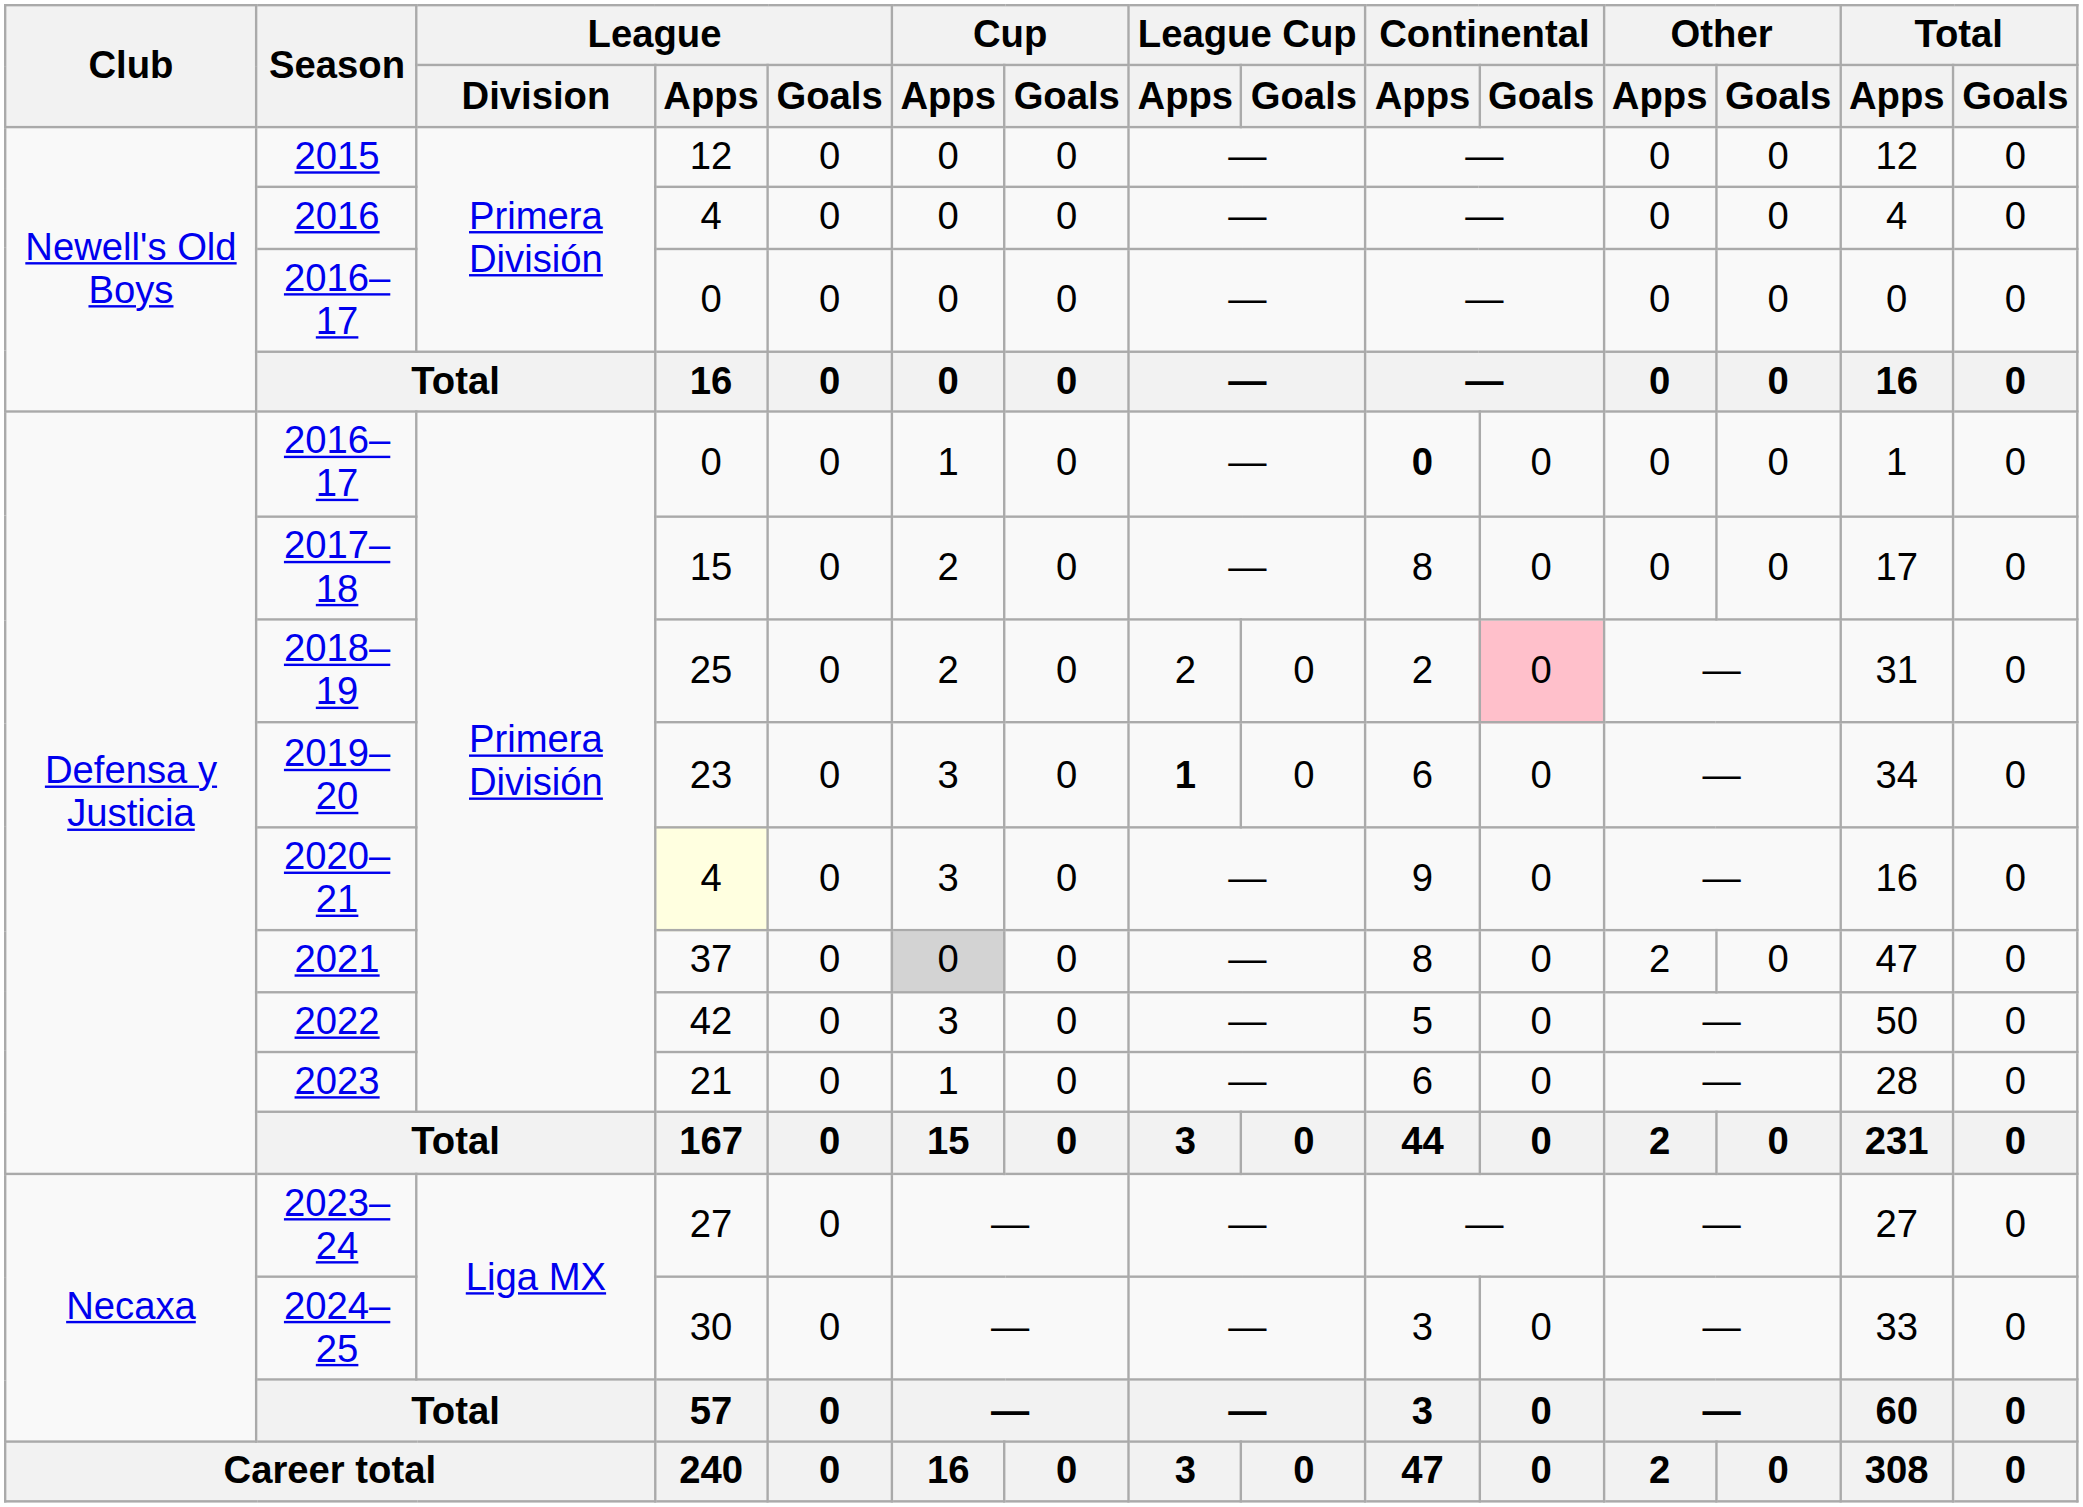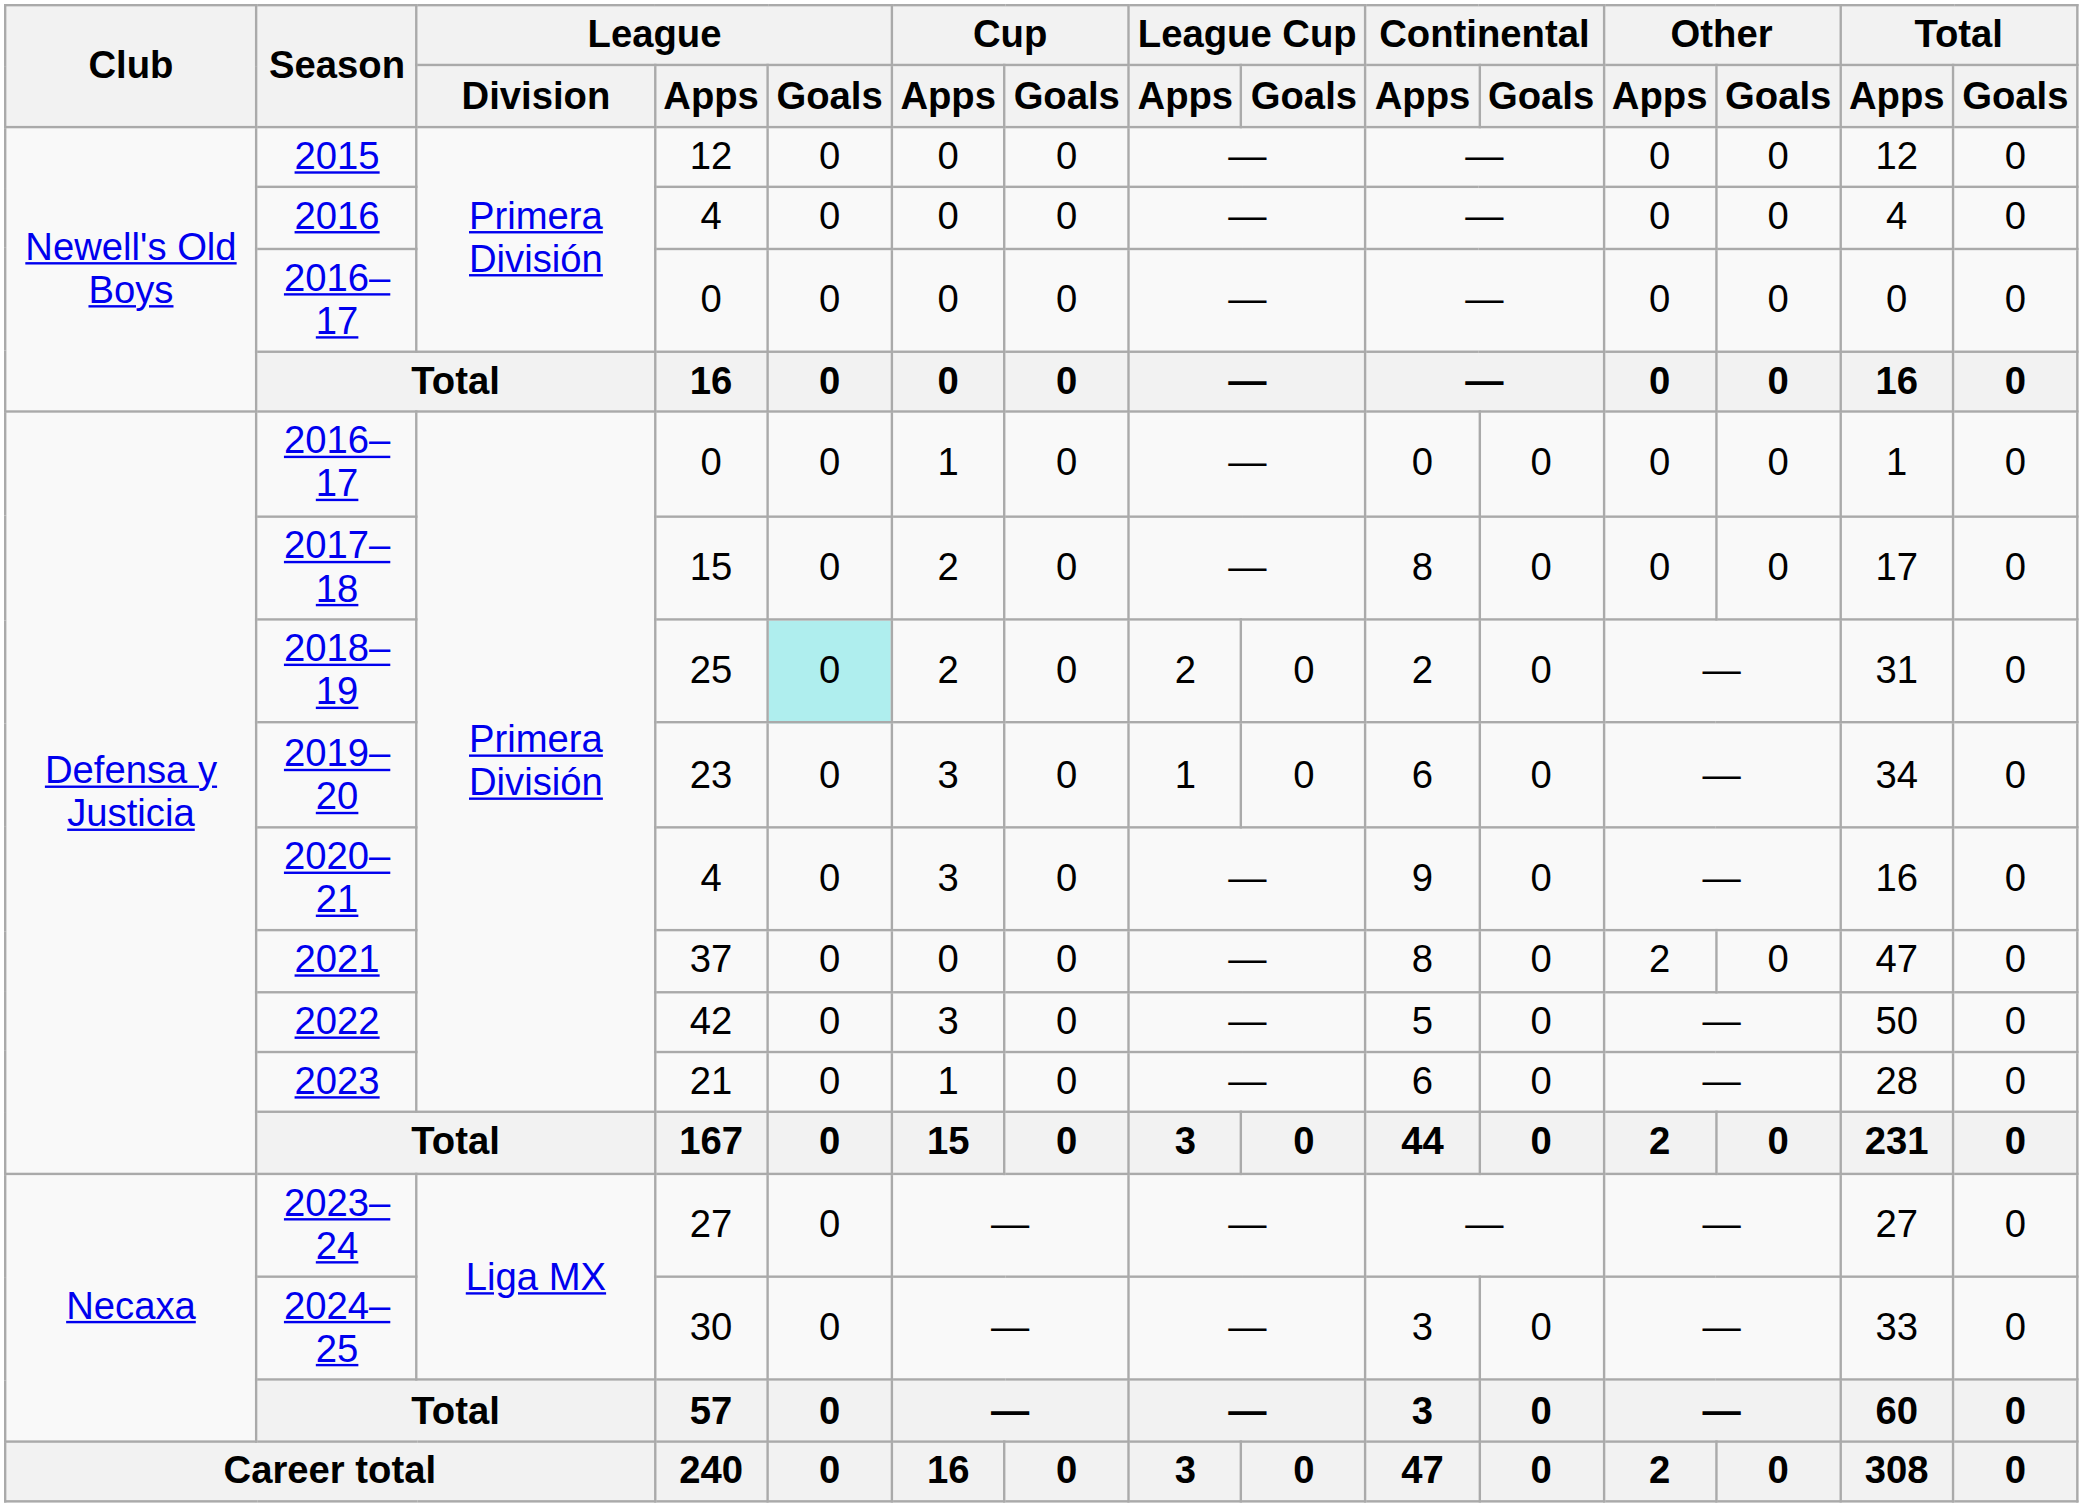(1422, 463) bold -> (1422, 463) normal
(830, 670) no background -> (830, 670) paleturquoise background
(1541, 670) pink background -> (1541, 670) no background
(1185, 774) bold -> (1185, 774) normal
(711, 877) lightyellow background -> (711, 877) no background
(948, 960) lightgrey background -> (948, 960) no background
